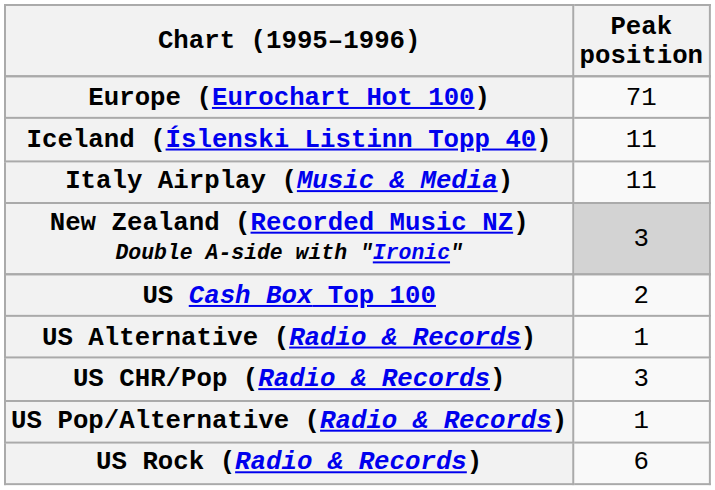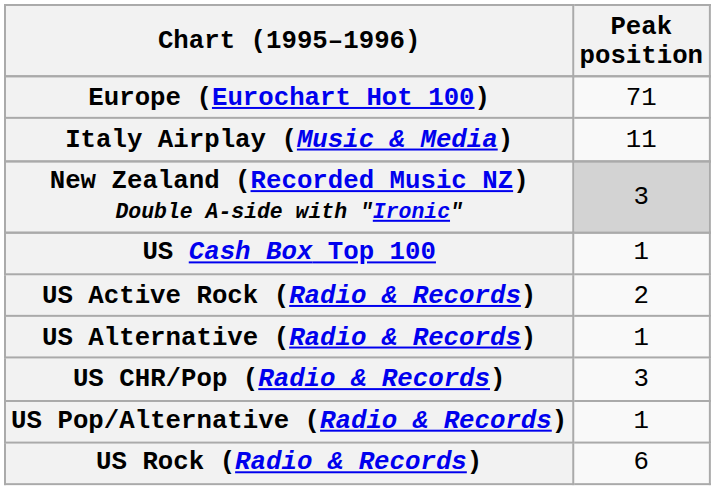- row: (289, 140)
(641, 295) 2 -> (641, 253) 1
+ row: (289, 295)
